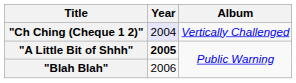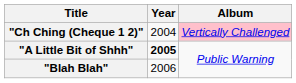(163, 31) lavender background -> (163, 31) no background
(235, 31) no background -> (235, 31) pink background
